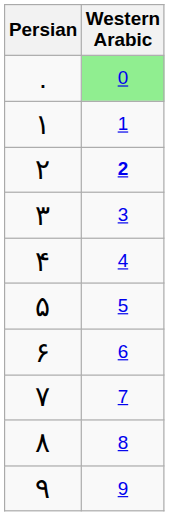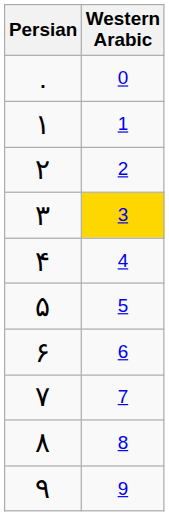(123, 78) lightgreen background -> (123, 78) no background
(123, 169) bold -> (123, 169) normal
(123, 215) no background -> (123, 215) gold background
